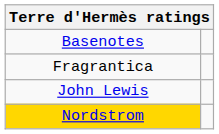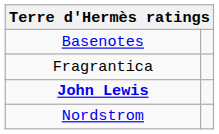(103, 92) normal -> (103, 92) bold
(103, 116) gold background -> (103, 116) no background
